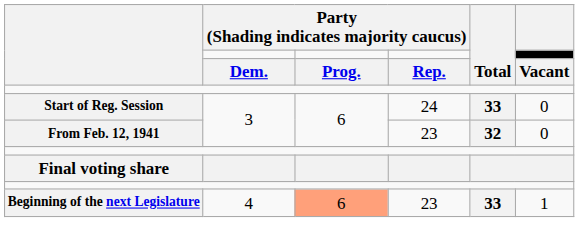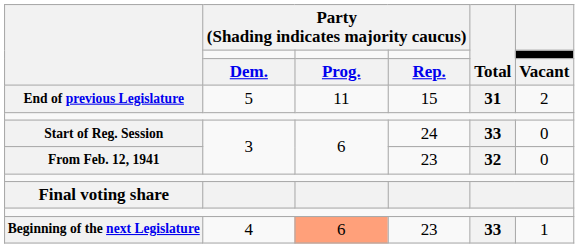+ row: (104, 98)
